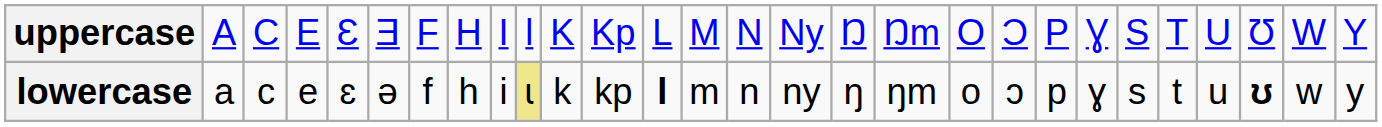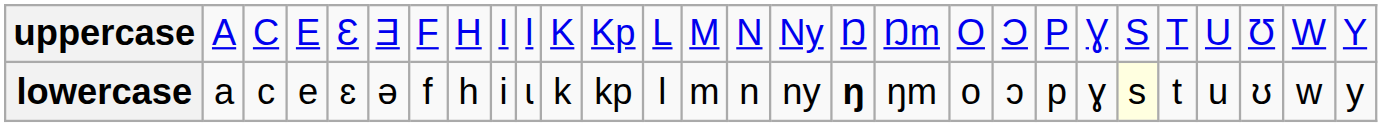(529, 90) khaki background -> (529, 90) no background
(662, 90) bold -> (662, 90) normal
(854, 90) normal -> (854, 90) bold
(1137, 90) no background -> (1137, 90) lightyellow background
(1262, 90) bold -> (1262, 90) normal
